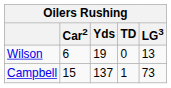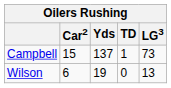rows swapped: (32, 73) <-> (25, 54)
